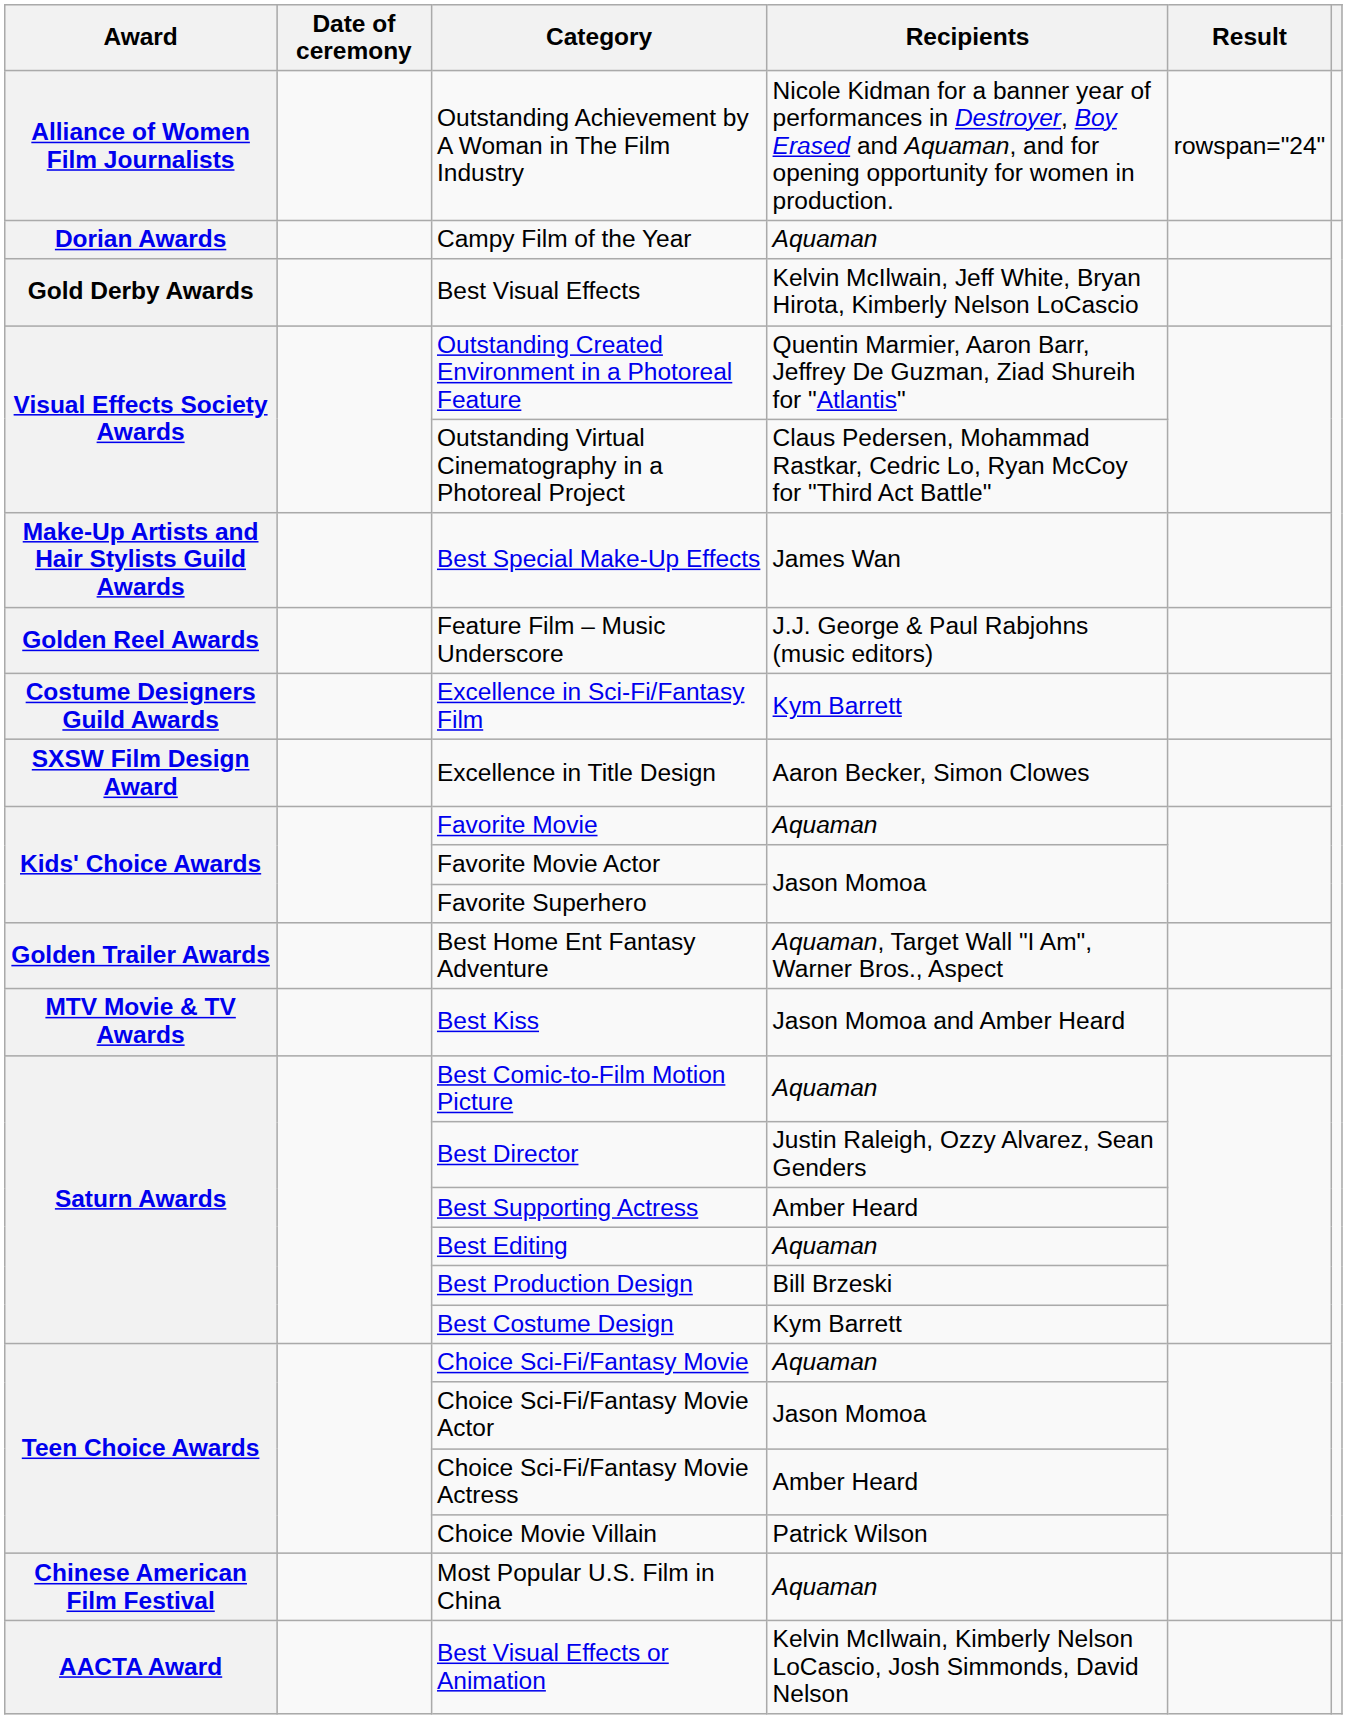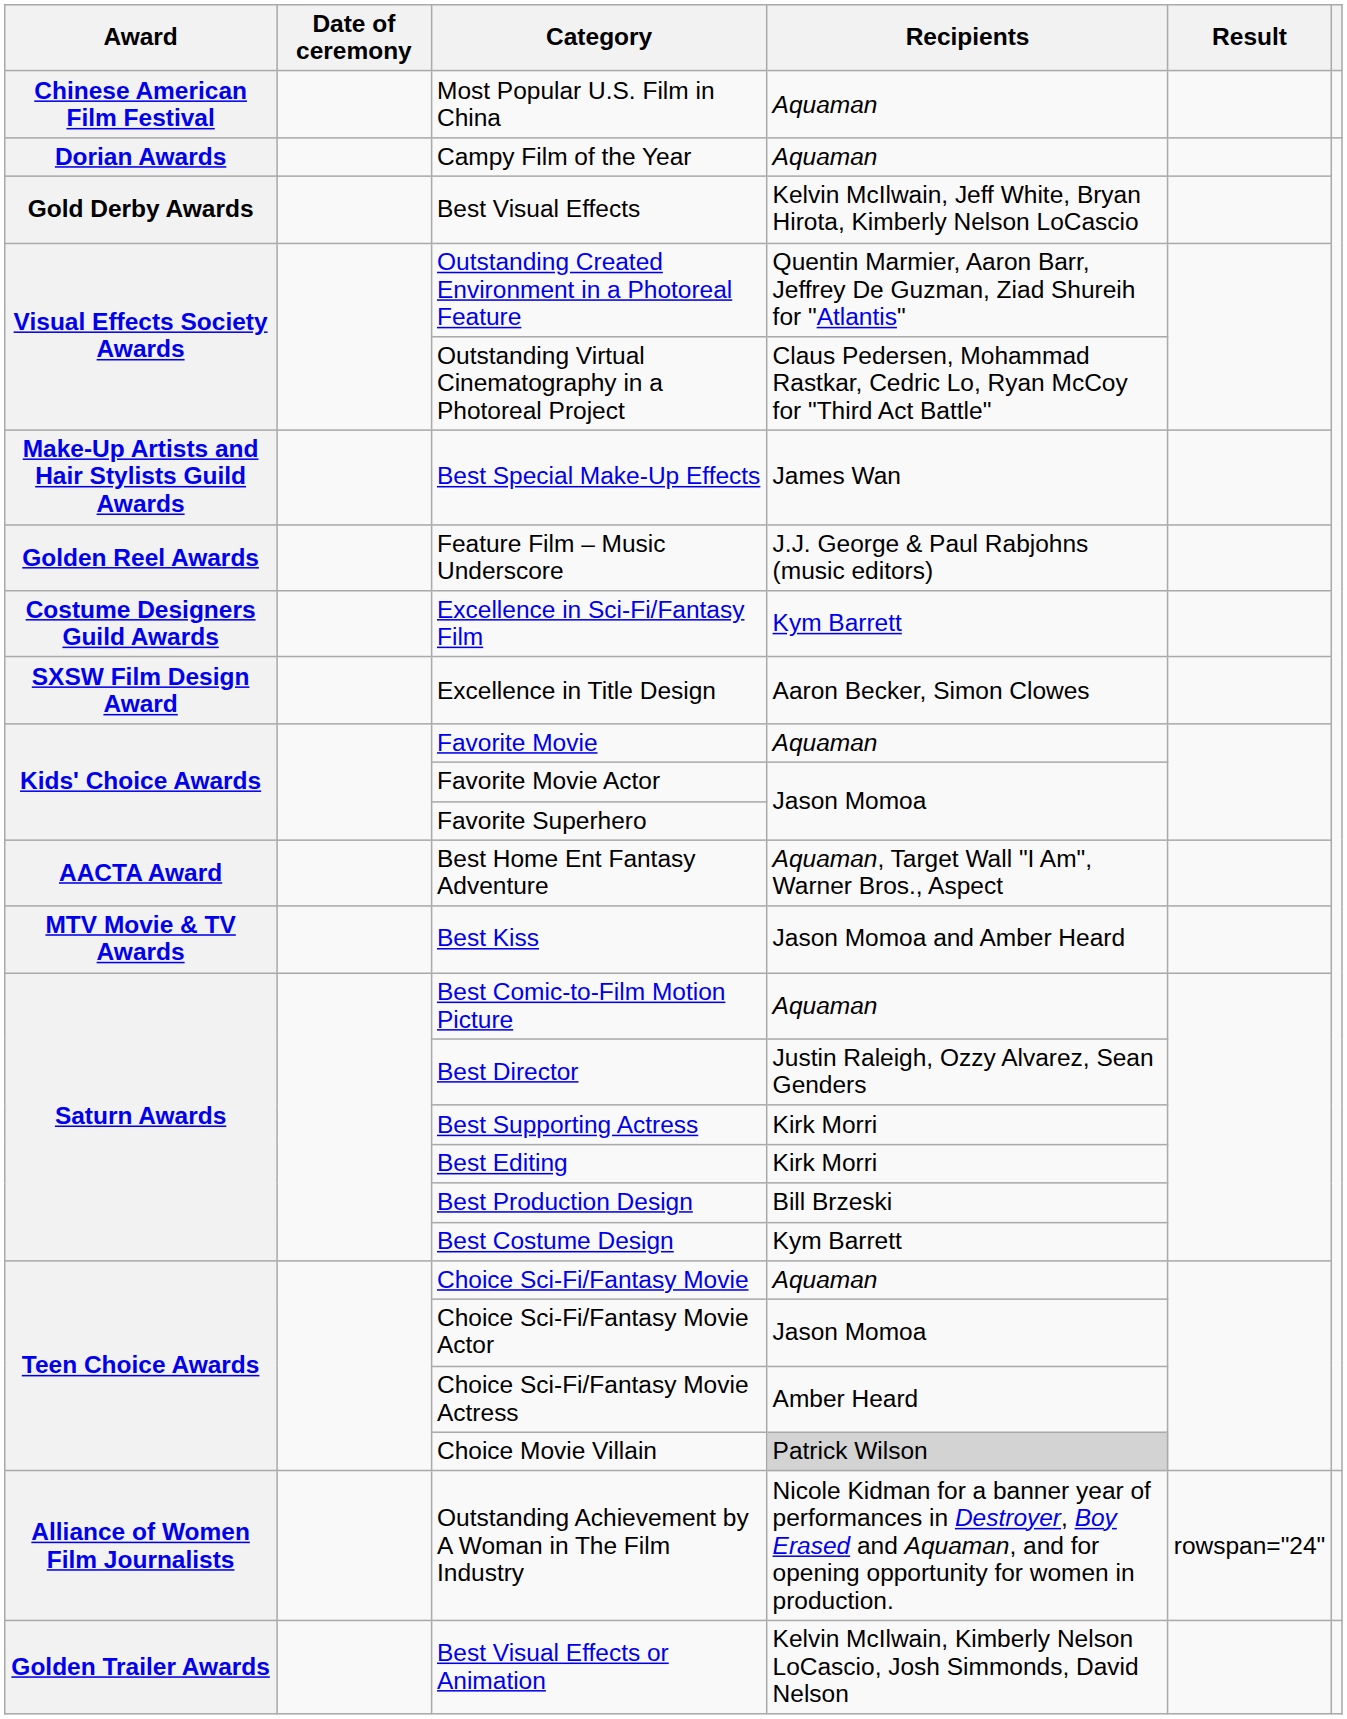rows swapped: (593, 145) <-> (576, 1586)
(141, 955) Golden Trailer Awards -> (141, 872) AACTA Award
(845, 1207) Amber Heard -> (825, 1124) Kirk Morri
(825, 1245) Aquaman -> (825, 1163) Kirk Morri
(850, 1534) no background -> (850, 1451) lightgrey background
(141, 1666) AACTA Award -> (141, 1666) Golden Trailer Awards
